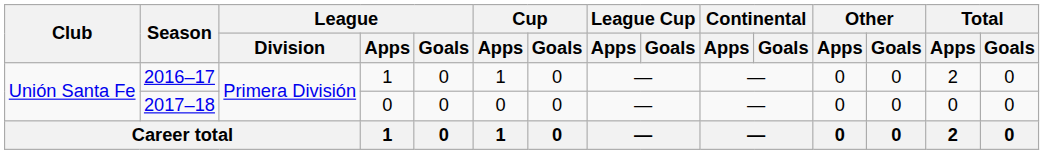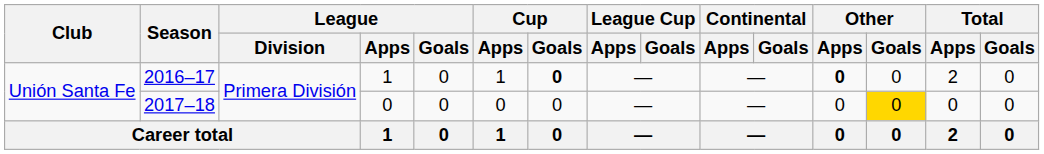(557, 76) normal -> (557, 76) bold
(840, 76) normal -> (840, 76) bold
(896, 105) no background -> (896, 105) gold background
